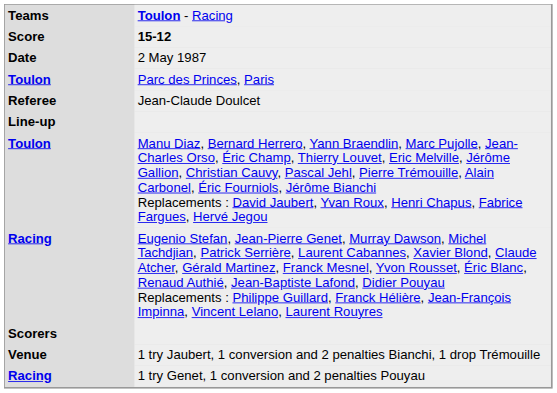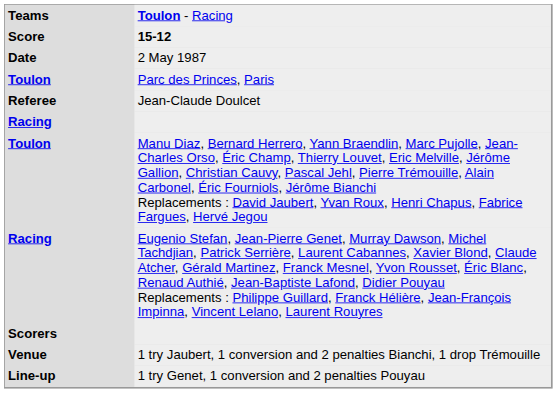(32, 122) Line-up -> (30, 122) Racing
(30, 376) Racing -> (32, 376) Line-up
